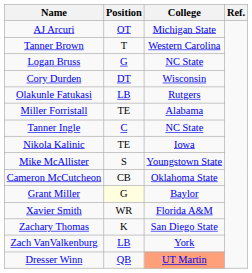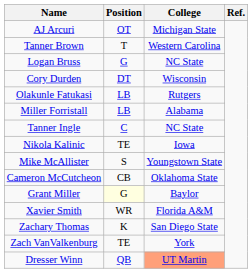(124, 111) TE -> (124, 111) LB
(124, 243) LB -> (124, 243) TE
